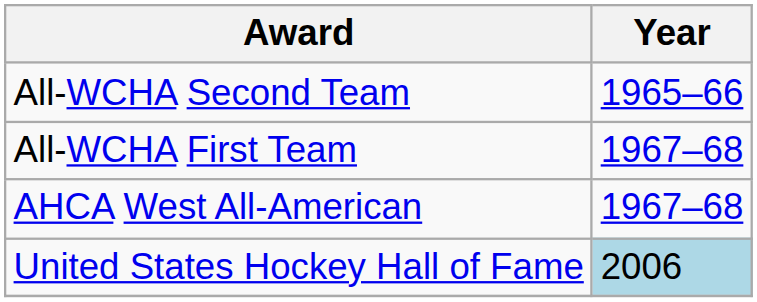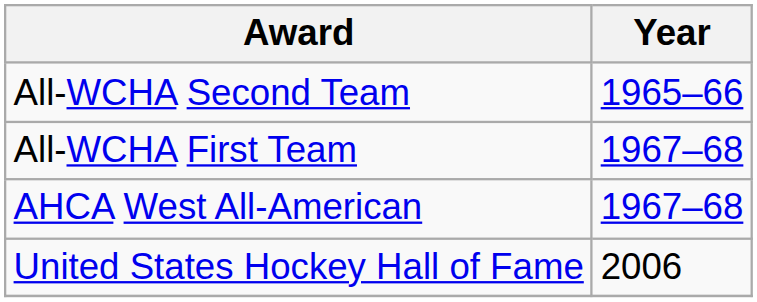(641, 265) lightblue background -> (641, 265) no background
